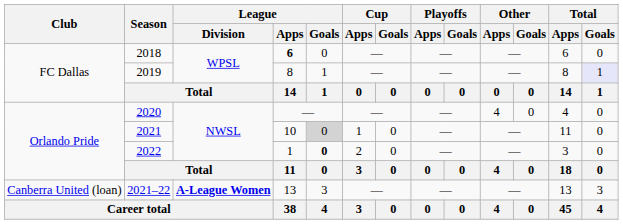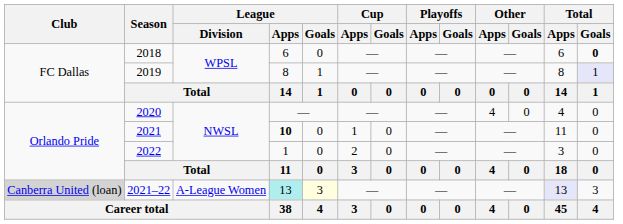(290, 53) bold -> (285, 53) normal
(600, 53) normal -> (595, 53) bold
(290, 131) normal -> (285, 131) bold
(324, 131) lightgrey background -> (320, 131) no background
(324, 151) bold -> (320, 151) normal
(64, 190) no background -> (64, 190) lightgrey background
(223, 190) bold -> (221, 190) normal
(290, 190) no background -> (285, 190) paleturquoise background
(324, 190) no background -> (320, 190) lightyellow background
(565, 190) no background -> (561, 190) lavender background
